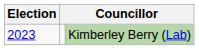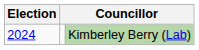(21, 34) 2023 -> (21, 34) 2024
